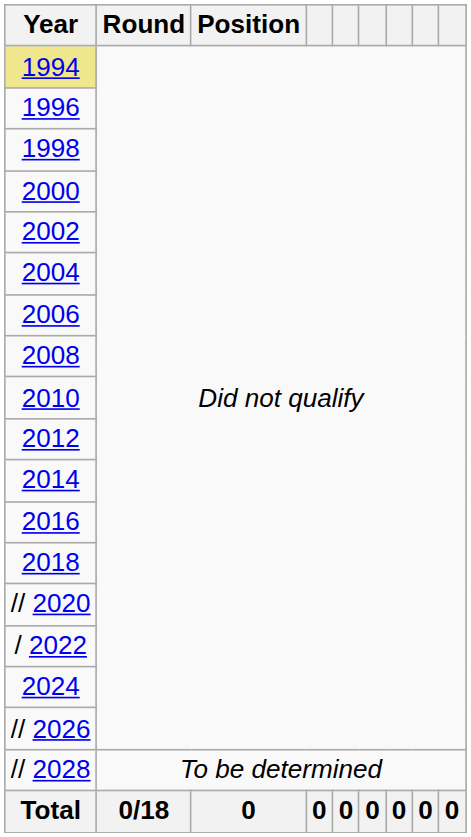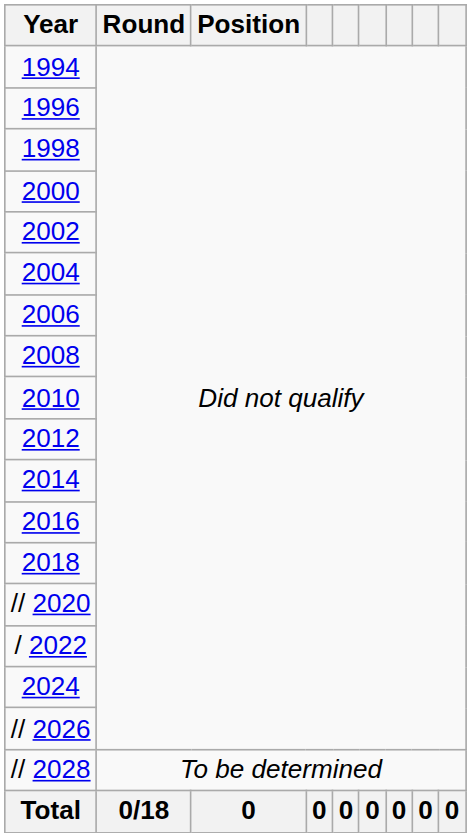(51, 66) khaki background -> (51, 66) no background
